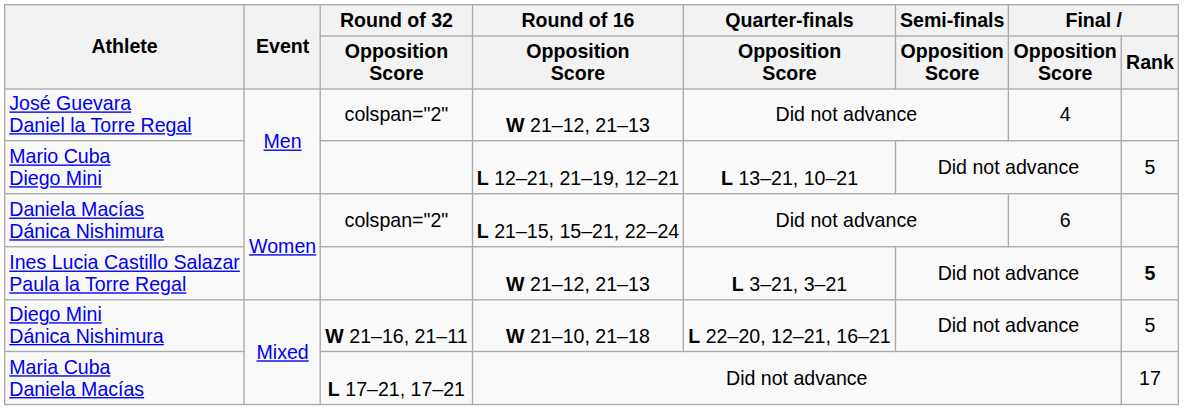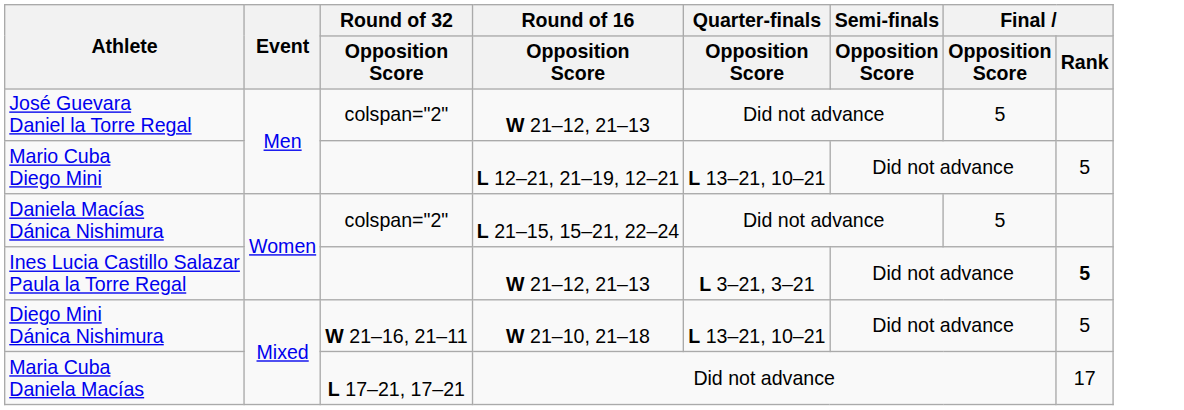(1065, 115) 4 -> (1000, 115) 5
(1065, 220) 6 -> (1000, 220) 5
(790, 337) L 22–20, 12–21, 16–21 -> (757, 337) L 13–21, 10–21
